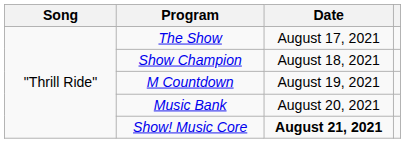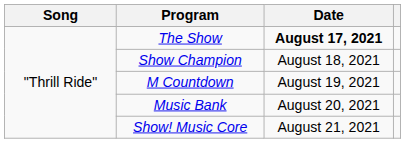(329, 37) normal -> (329, 37) bold
(329, 127) bold -> (329, 127) normal
